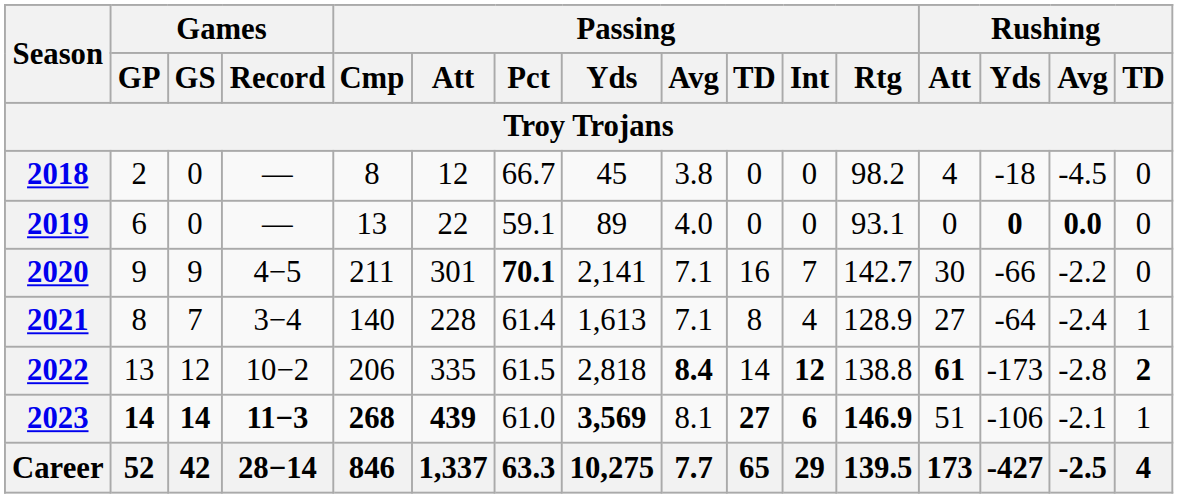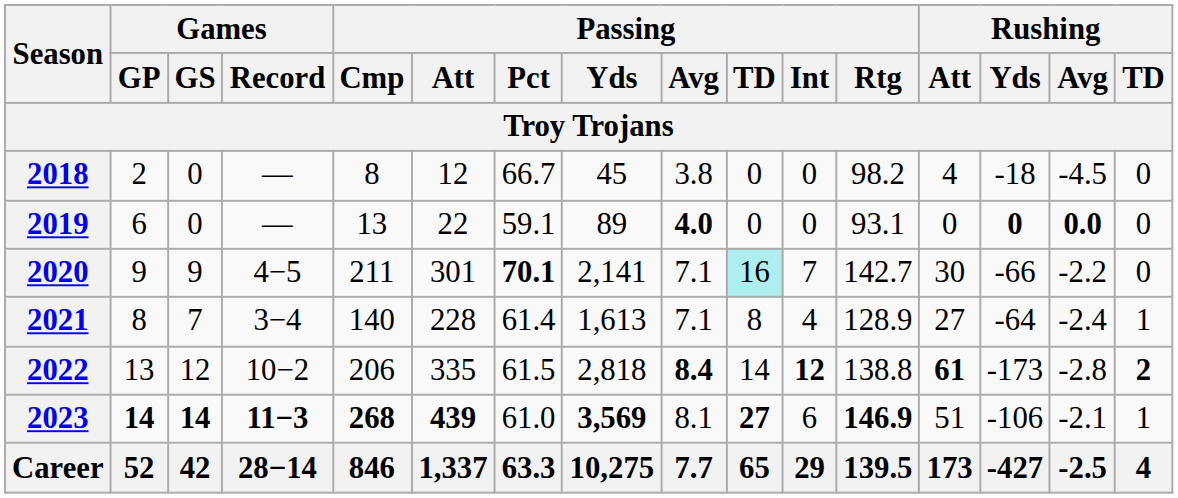(694, 223) normal -> (694, 223) bold
(754, 272) no background -> (754, 272) paleturquoise background
(810, 418) bold -> (810, 418) normal
